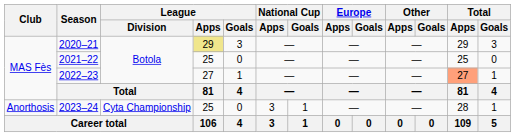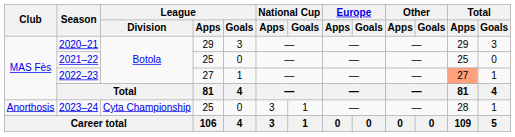(208, 44) khaki background -> (208, 44) no background
